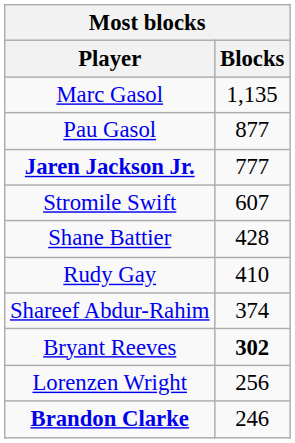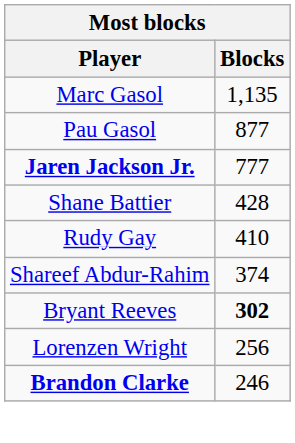- row: (110, 202)
